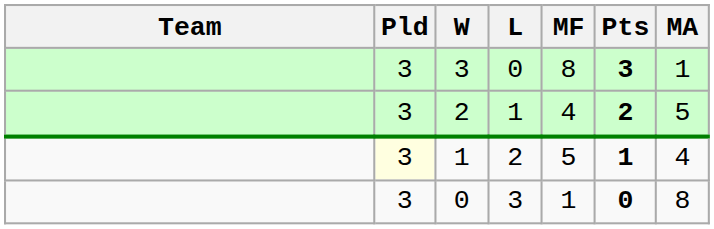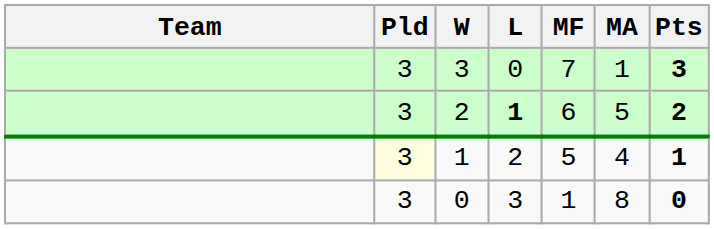columns swapped: (682, 27) <-> (625, 27)
(569, 70) 8 -> (569, 70) 7
(515, 113) normal -> (515, 113) bold
(569, 113) 4 -> (569, 113) 6
